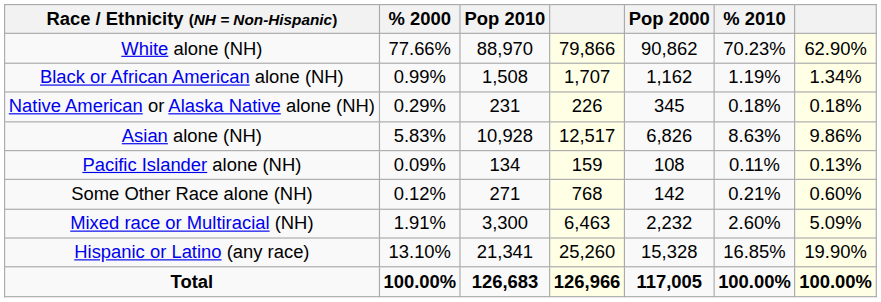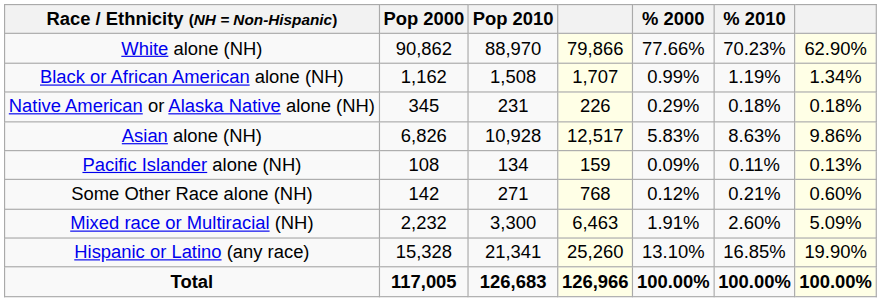columns swapped: (669, 19) <-> (420, 19)
